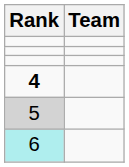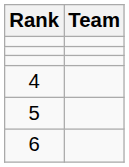(34, 80) bold -> (34, 80) normal
(34, 113) lightgrey background -> (34, 113) no background
(34, 145) paleturquoise background -> (34, 145) no background
